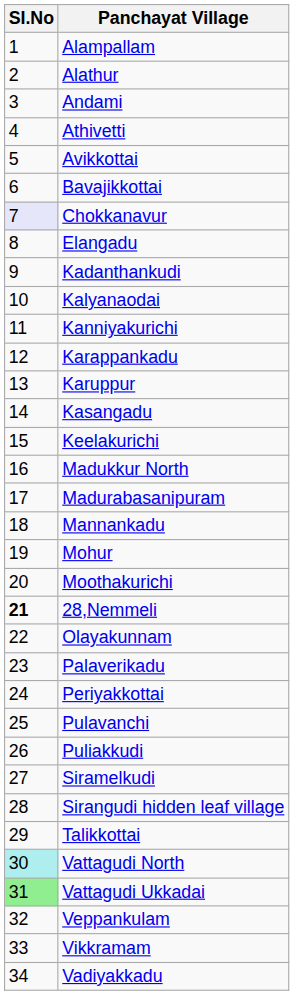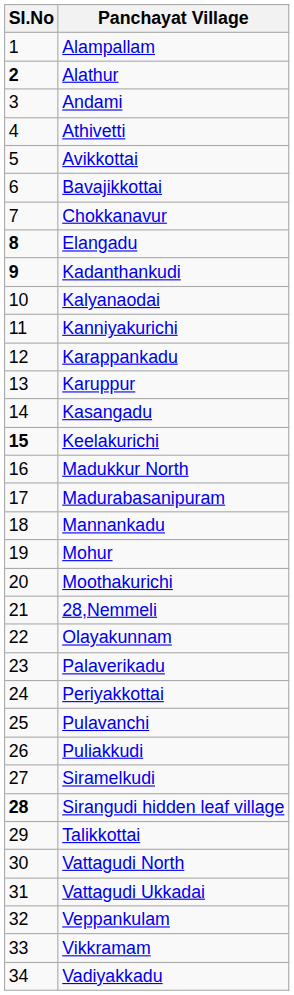(14, 74) normal -> (14, 74) bold
(14, 215) lavender background -> (14, 215) no background
(14, 243) normal -> (14, 243) bold
(14, 272) normal -> (14, 272) bold
(19, 441) normal -> (19, 441) bold
(19, 610) bold -> (19, 610) normal
(19, 807) normal -> (19, 807) bold
(19, 863) paleturquoise background -> (19, 863) no background
(19, 891) lightgreen background -> (19, 891) no background
